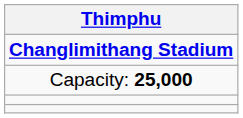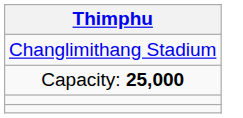(121, 49) bold -> (113, 49) normal
